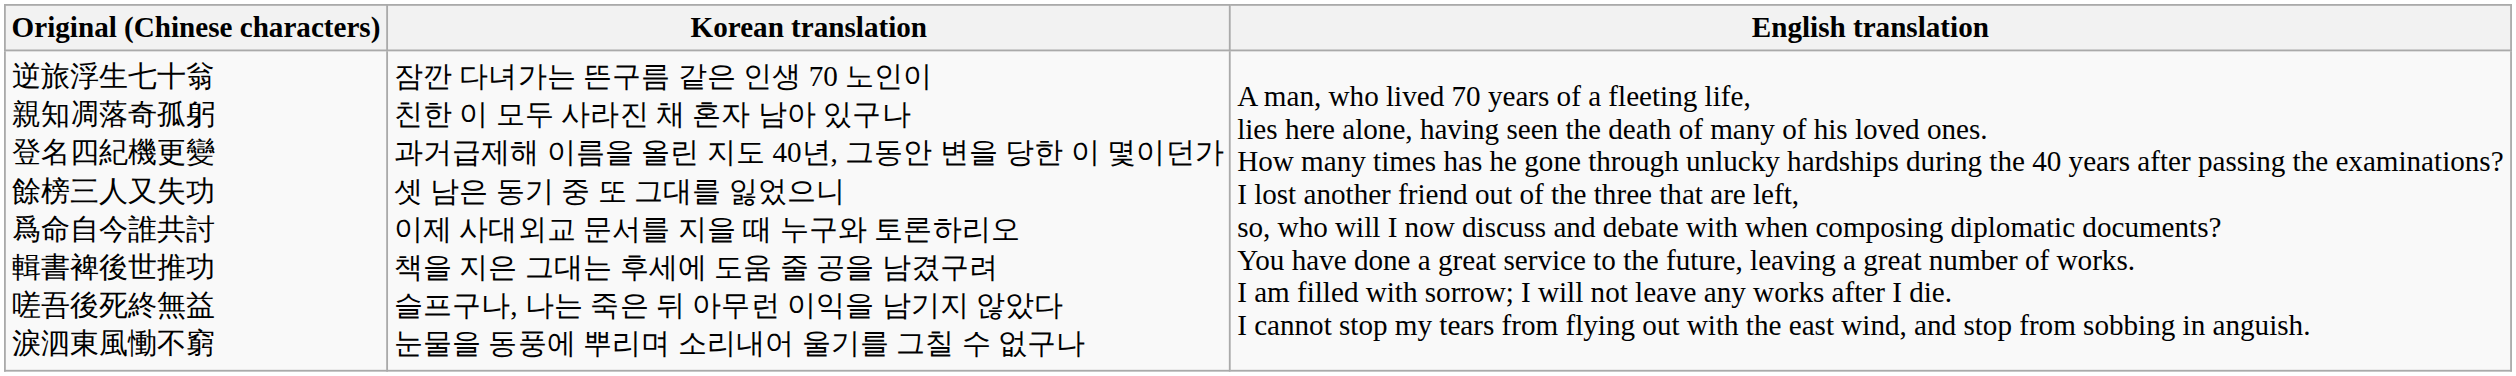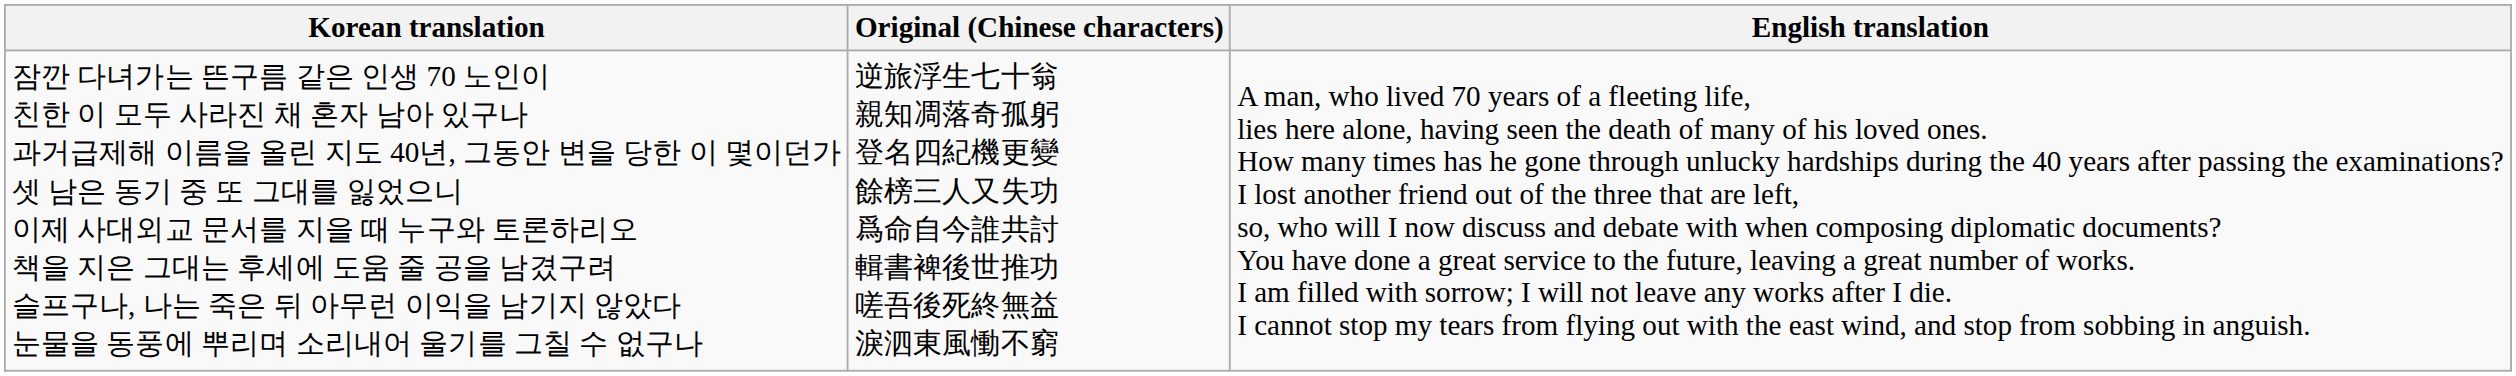columns swapped: (196, 27) <-> (809, 27)
